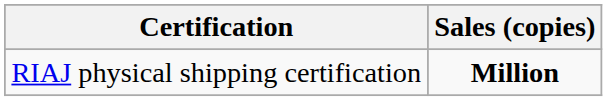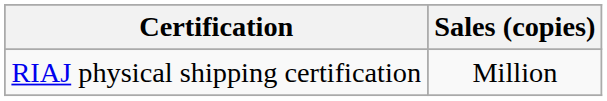(515, 71) bold -> (515, 71) normal
